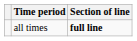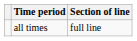(86, 28) bold -> (86, 28) normal
